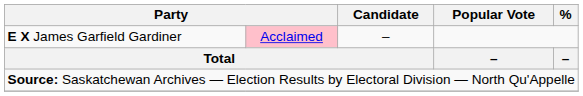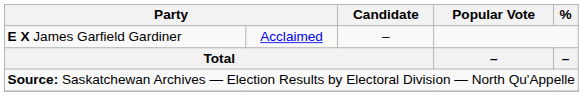(292, 36) pink background -> (292, 36) no background
